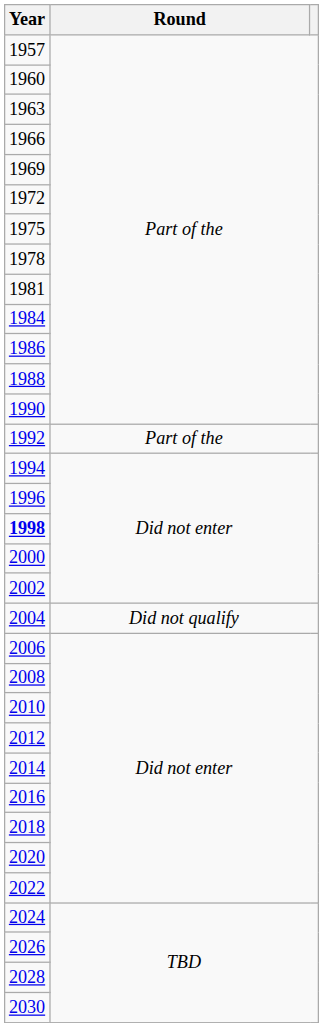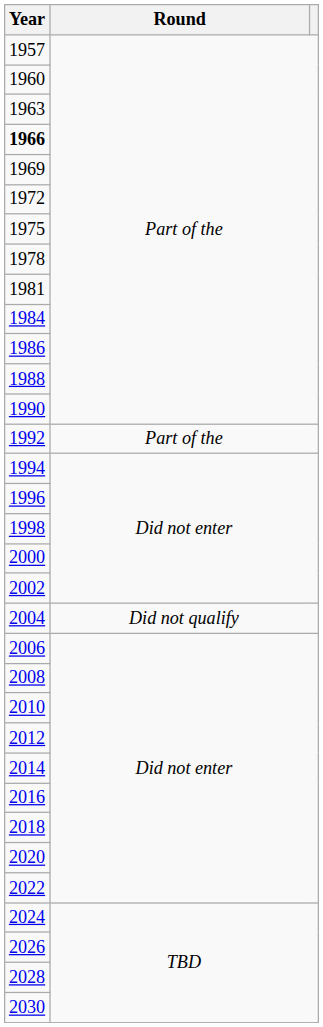(27, 139) normal -> (27, 139) bold
(27, 528) bold -> (27, 528) normal
